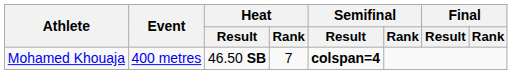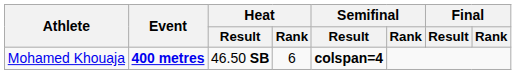(166, 59) normal -> (168, 59) bold
(289, 59) 7 -> (292, 59) 6
